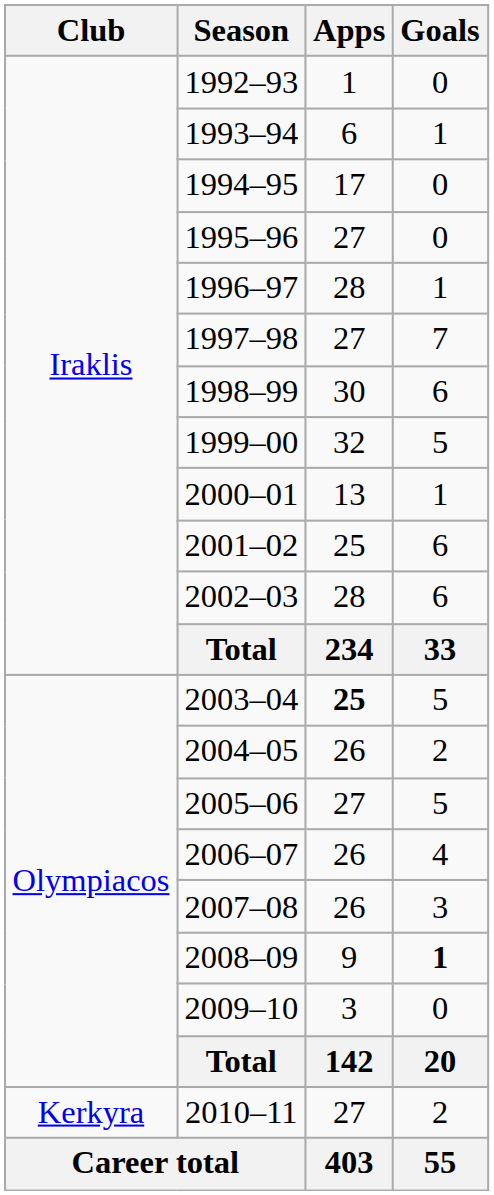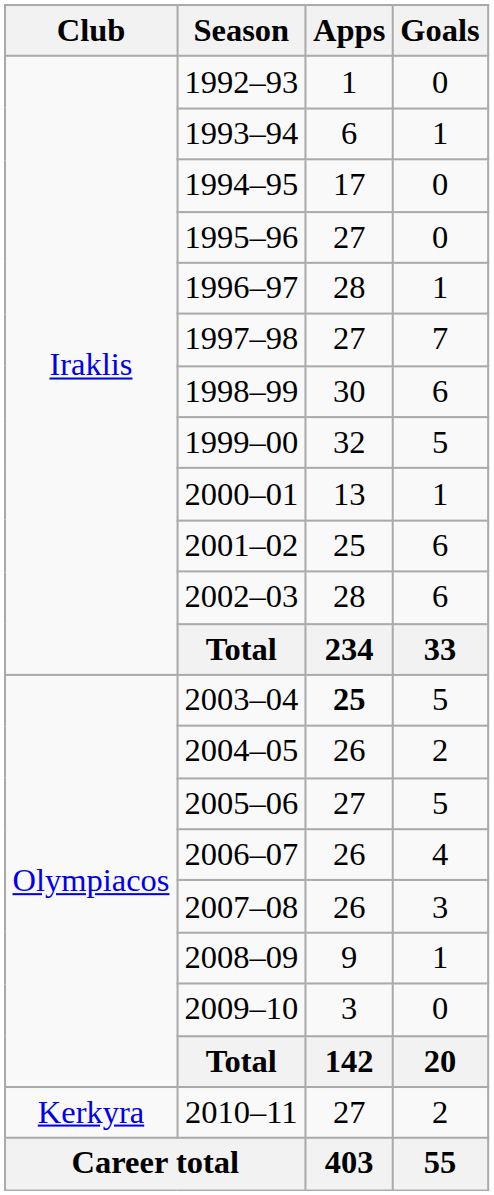(440, 957) bold -> (440, 957) normal
